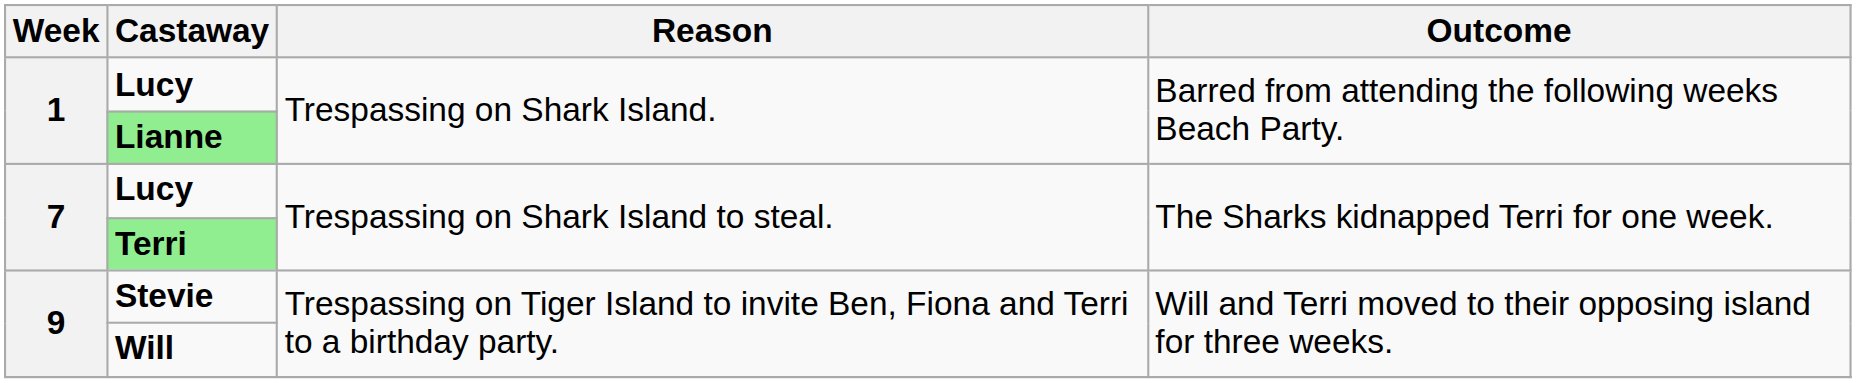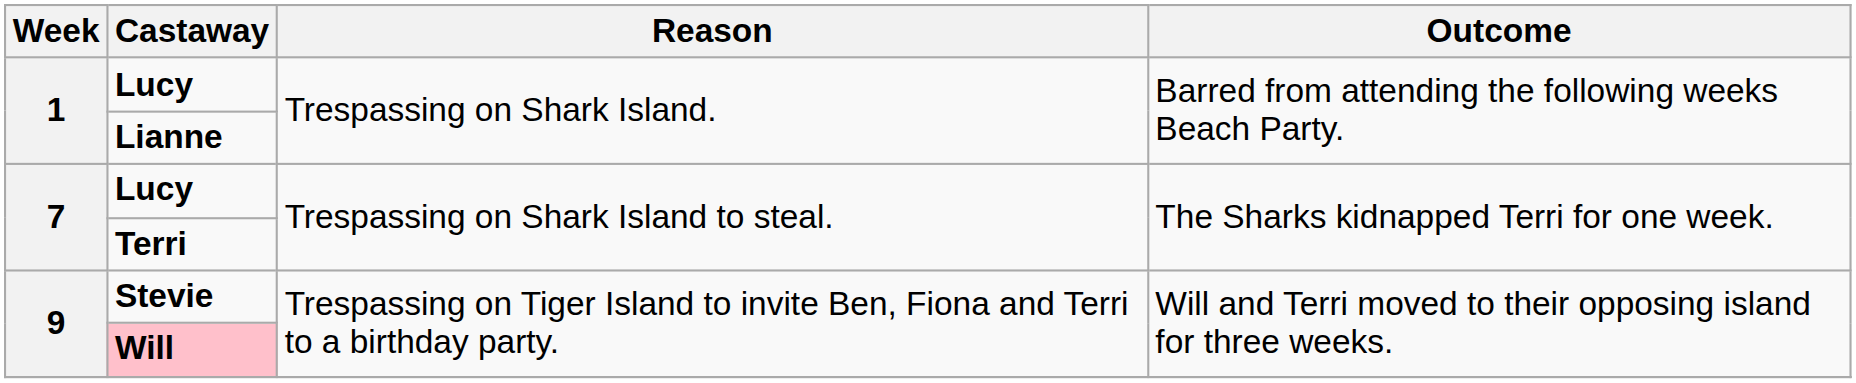(169, 137) lightgreen background -> (169, 137) no background
(151, 243) lightgreen background -> (151, 243) no background
(145, 349) no background -> (145, 349) pink background
